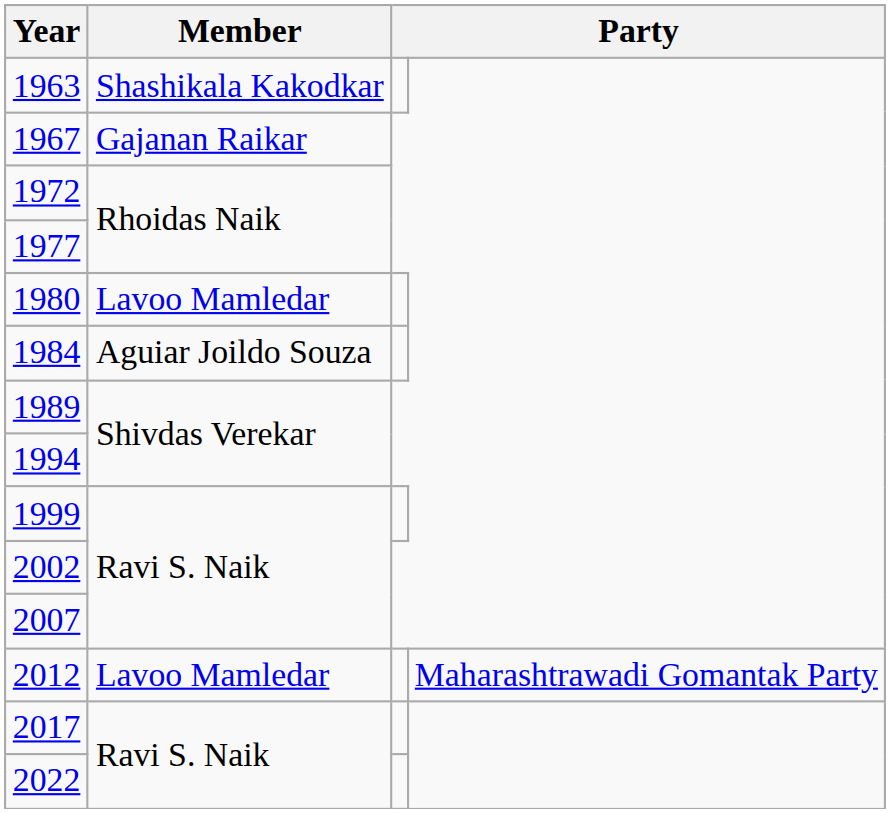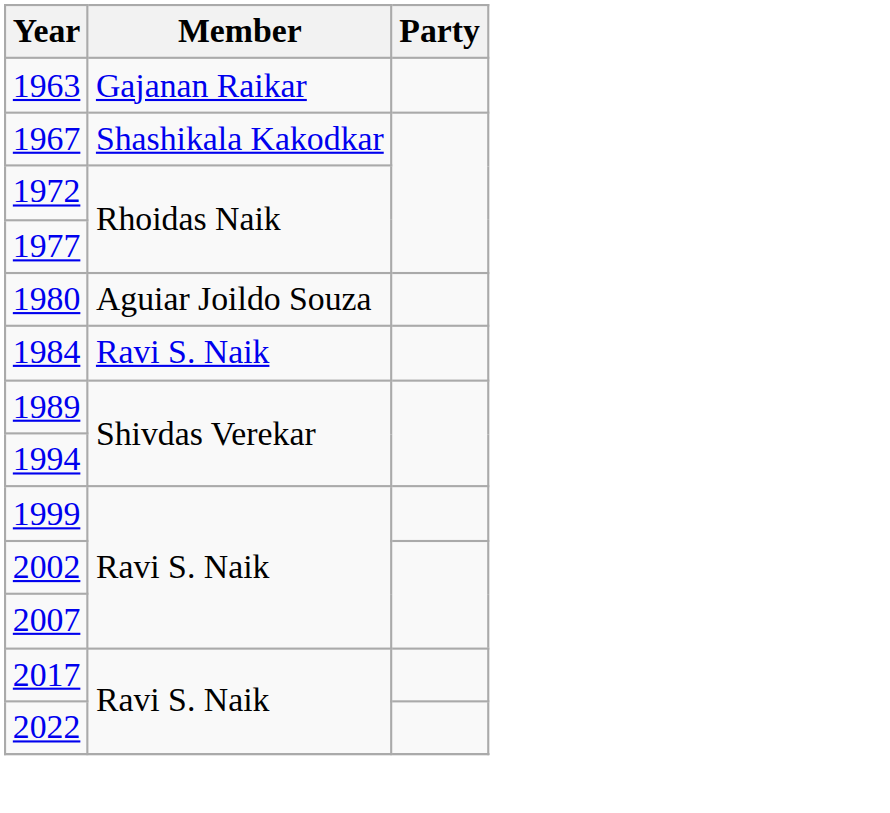(240, 84) Shashikala Kakodkar -> (201, 84) Gajanan Raikar
(201, 138) Gajanan Raikar -> (240, 138) Shashikala Kakodkar
(213, 298) Lavoo Mamledar -> (234, 298) Aguiar Joildo Souza
(234, 352) Aguiar Joildo Souza -> (183, 352) Ravi S. Naik
- row: (47, 673)
